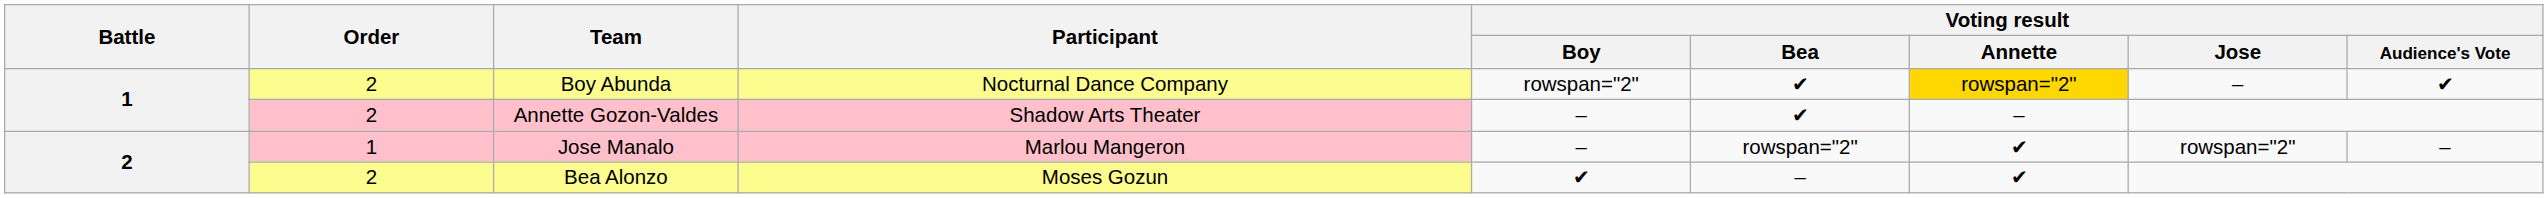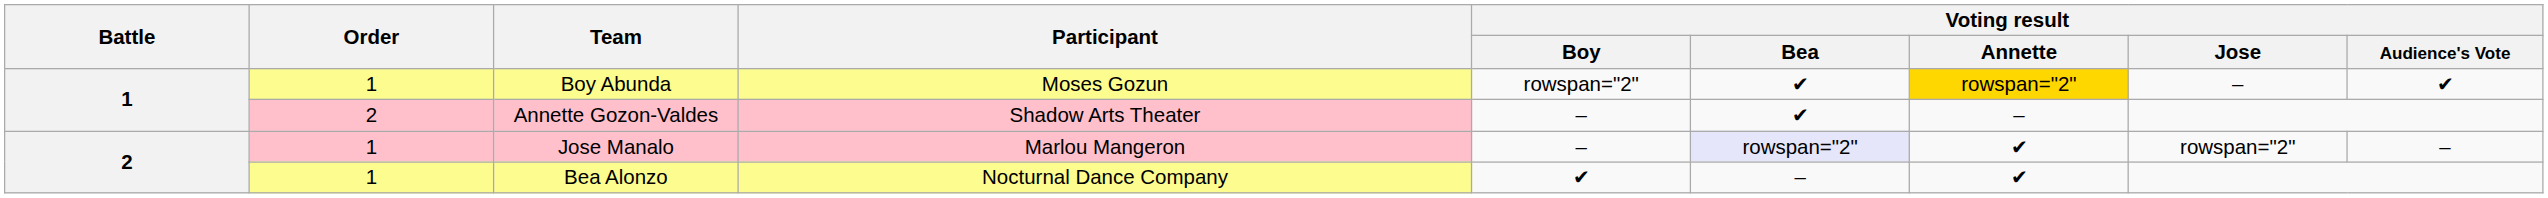(371, 84) 2 -> (371, 84) 1
(1105, 84) Nocturnal Dance Company -> (1105, 84) Moses Gozun
(1800, 146) no background -> (1800, 146) lavender background
(371, 178) 2 -> (371, 178) 1
(1105, 178) Moses Gozun -> (1105, 178) Nocturnal Dance Company
